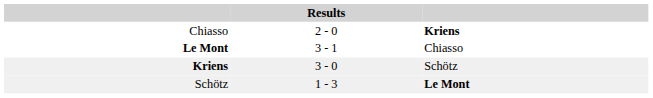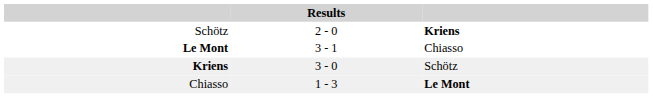(209, 30) Chiasso -> (211, 30) Schötz
(211, 84) Schötz -> (209, 84) Chiasso
